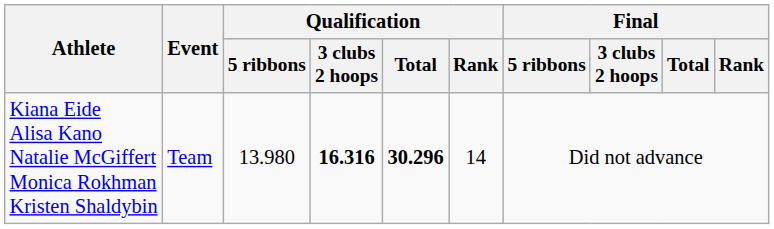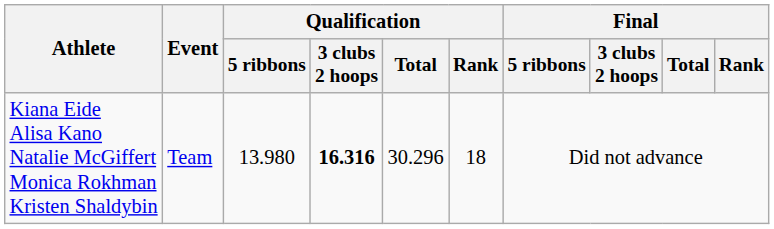(416, 158) bold -> (416, 158) normal
(476, 158) 14 -> (476, 158) 18
